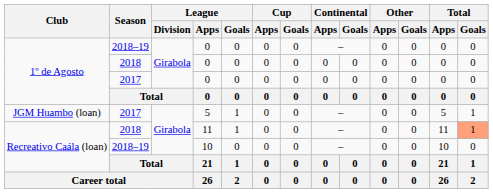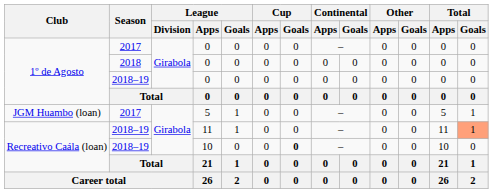(130, 46) 2018–19 -> (130, 46) 2017
(130, 79) 2017 -> (130, 79) 2018–19
(130, 130) 2018 -> (130, 130) 2018–19
(296, 146) normal -> (296, 146) bold
